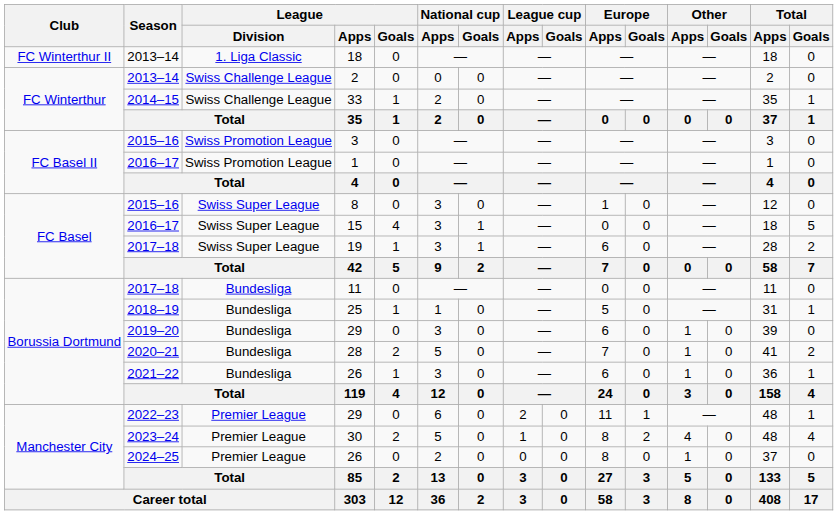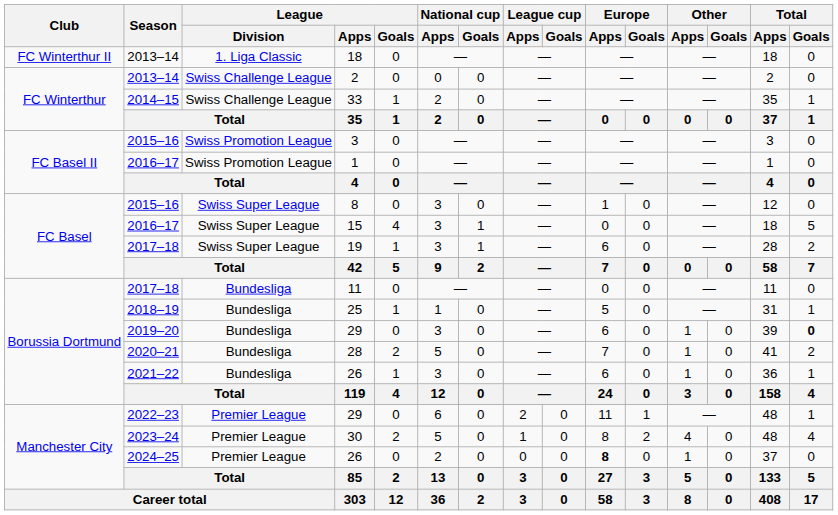(811, 330) normal -> (811, 330) bold
(605, 457) normal -> (605, 457) bold
